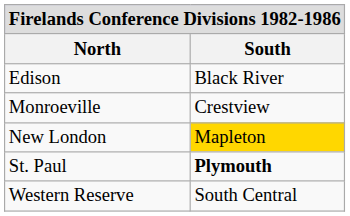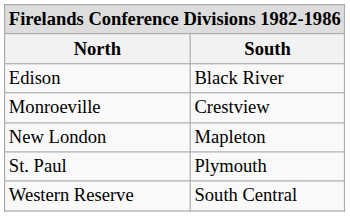(230, 136) gold background -> (230, 136) no background
(233, 166) bold -> (231, 166) normal
